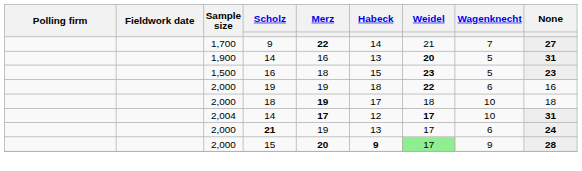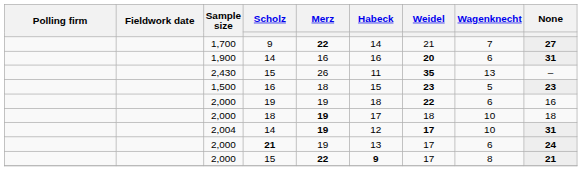(376, 58) 13 -> (376, 58) 16
(490, 58) 5 -> (490, 58) 6
+ row: (223, 73)
(323, 116) 17 -> (323, 130) 19
(323, 144) 20 -> (323, 159) 22
(429, 144) lightgreen background -> (429, 159) no background
(490, 144) 9 -> (490, 159) 8
(551, 144) 28 -> (551, 159) 21
